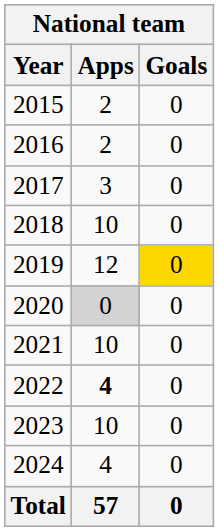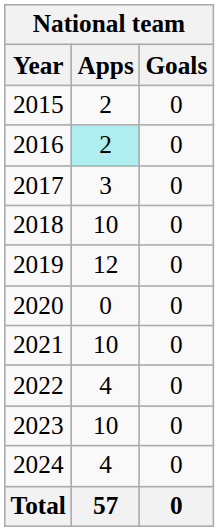(106, 144) no background -> (106, 144) paleturquoise background
(176, 265) gold background -> (176, 265) no background
(106, 305) lightgrey background -> (106, 305) no background
(106, 385) bold -> (106, 385) normal
